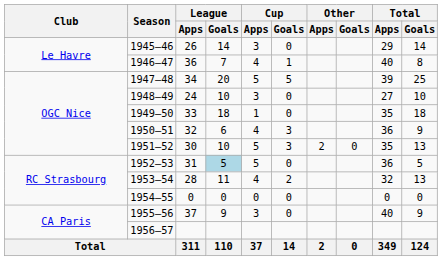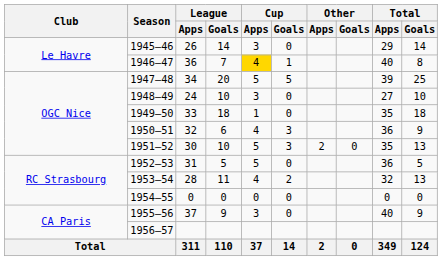(256, 63) no background -> (256, 63) gold background
(223, 163) lightblue background -> (223, 163) no background
